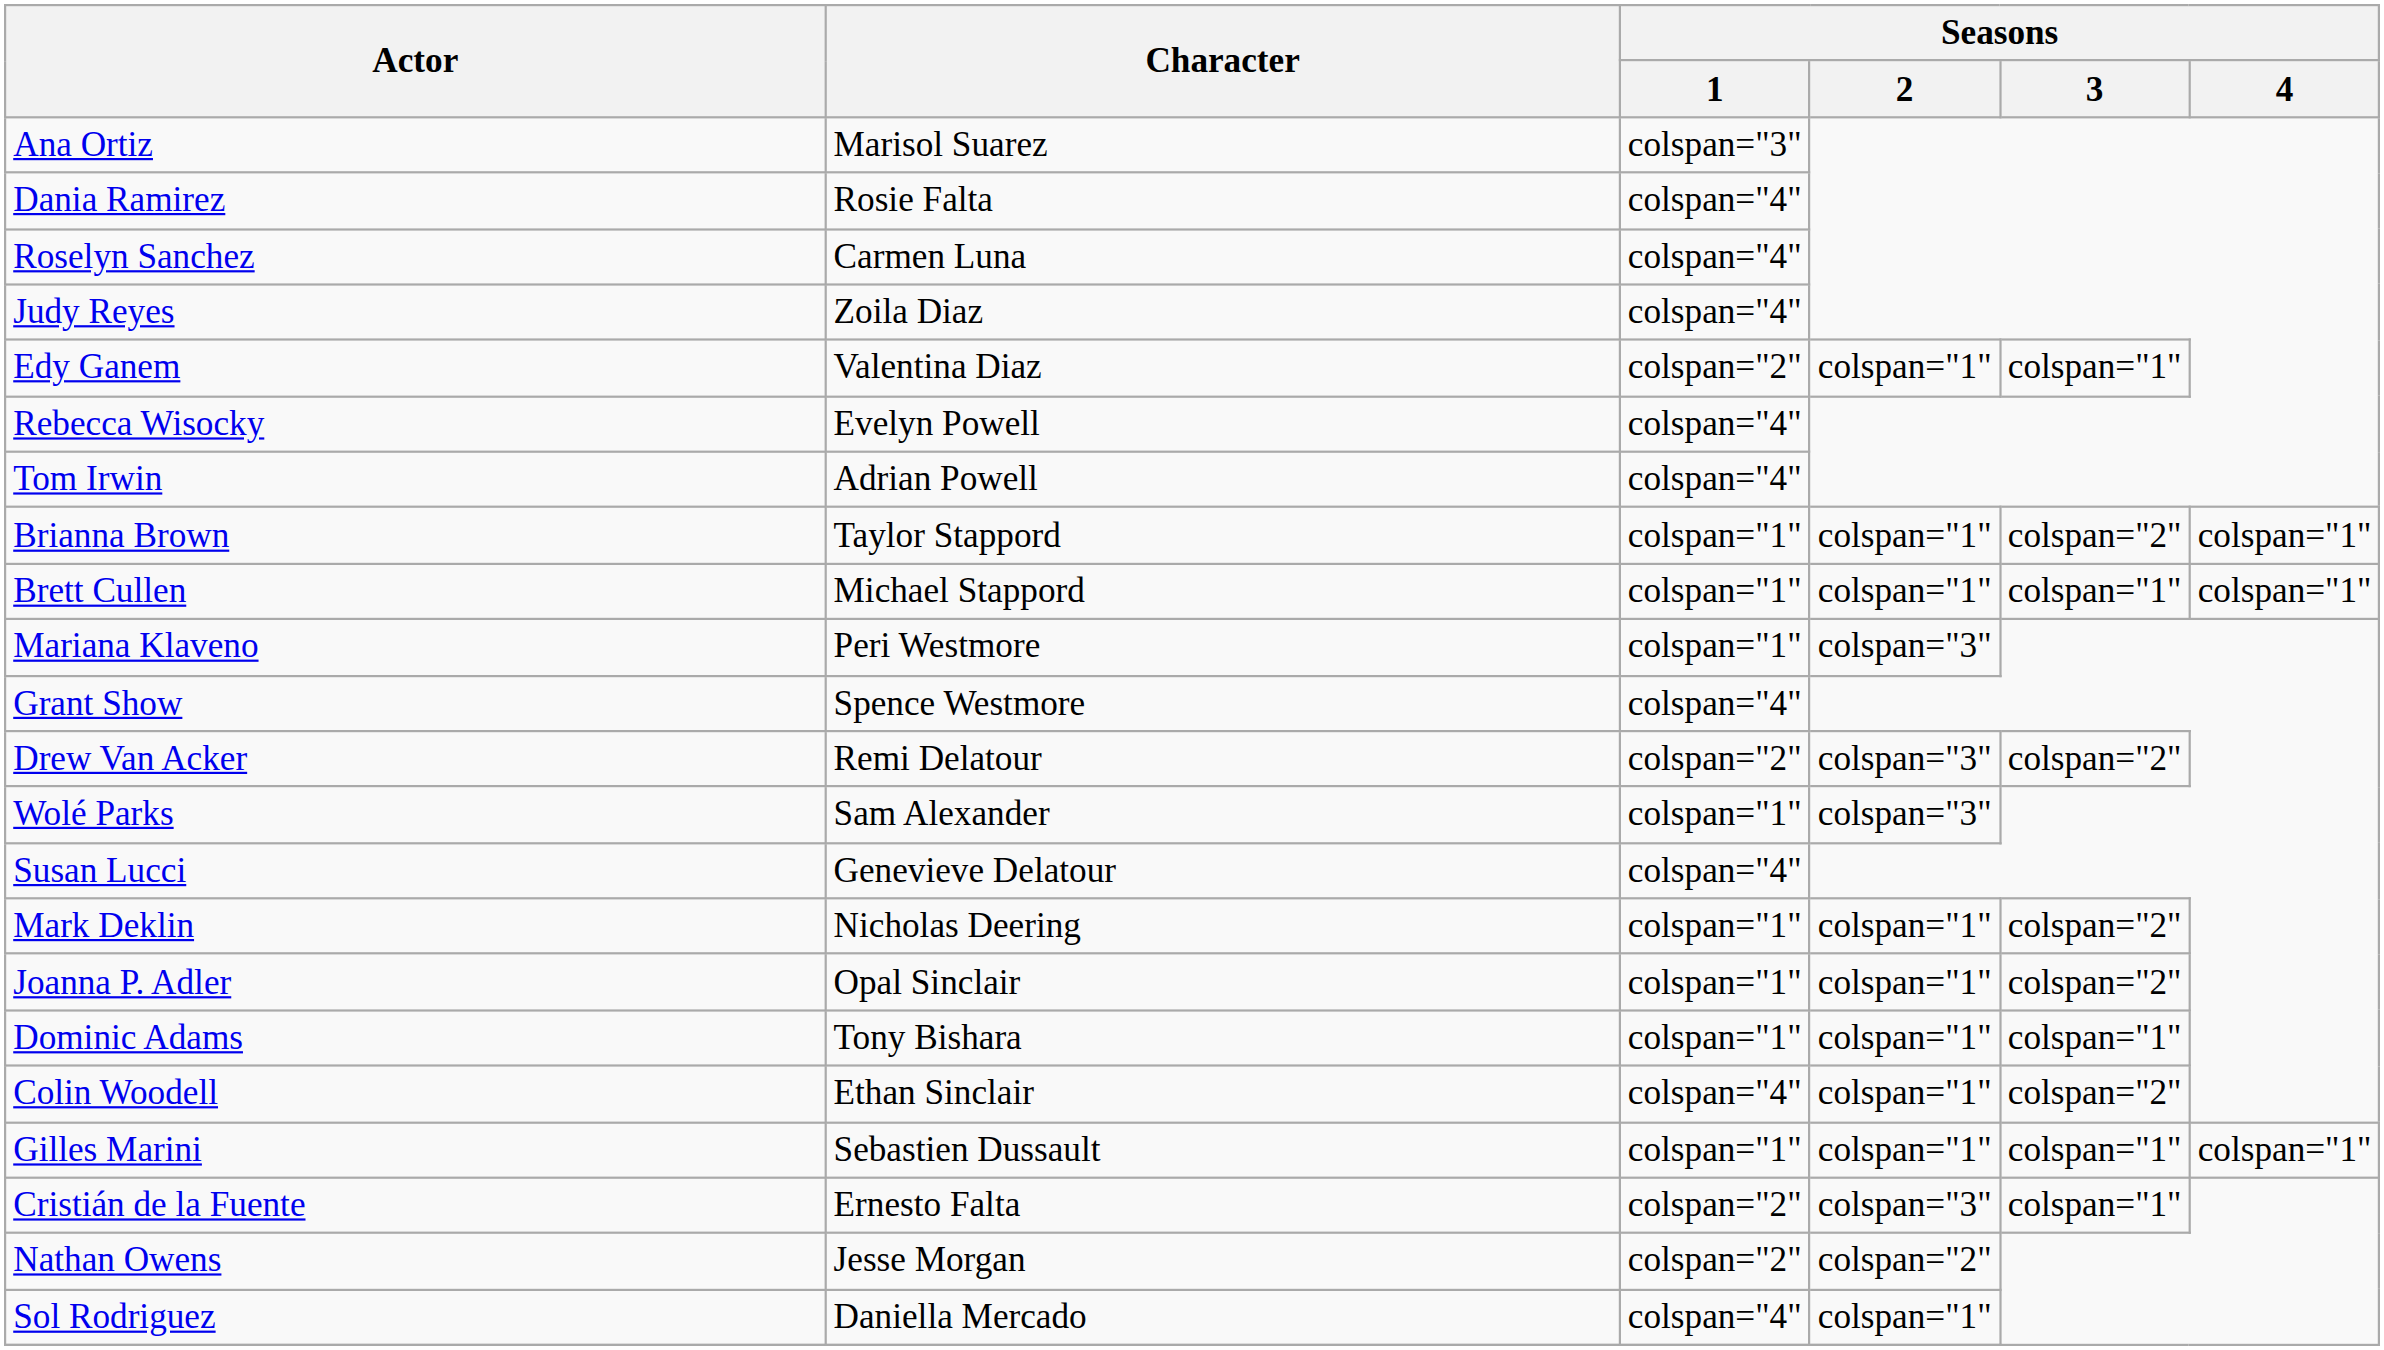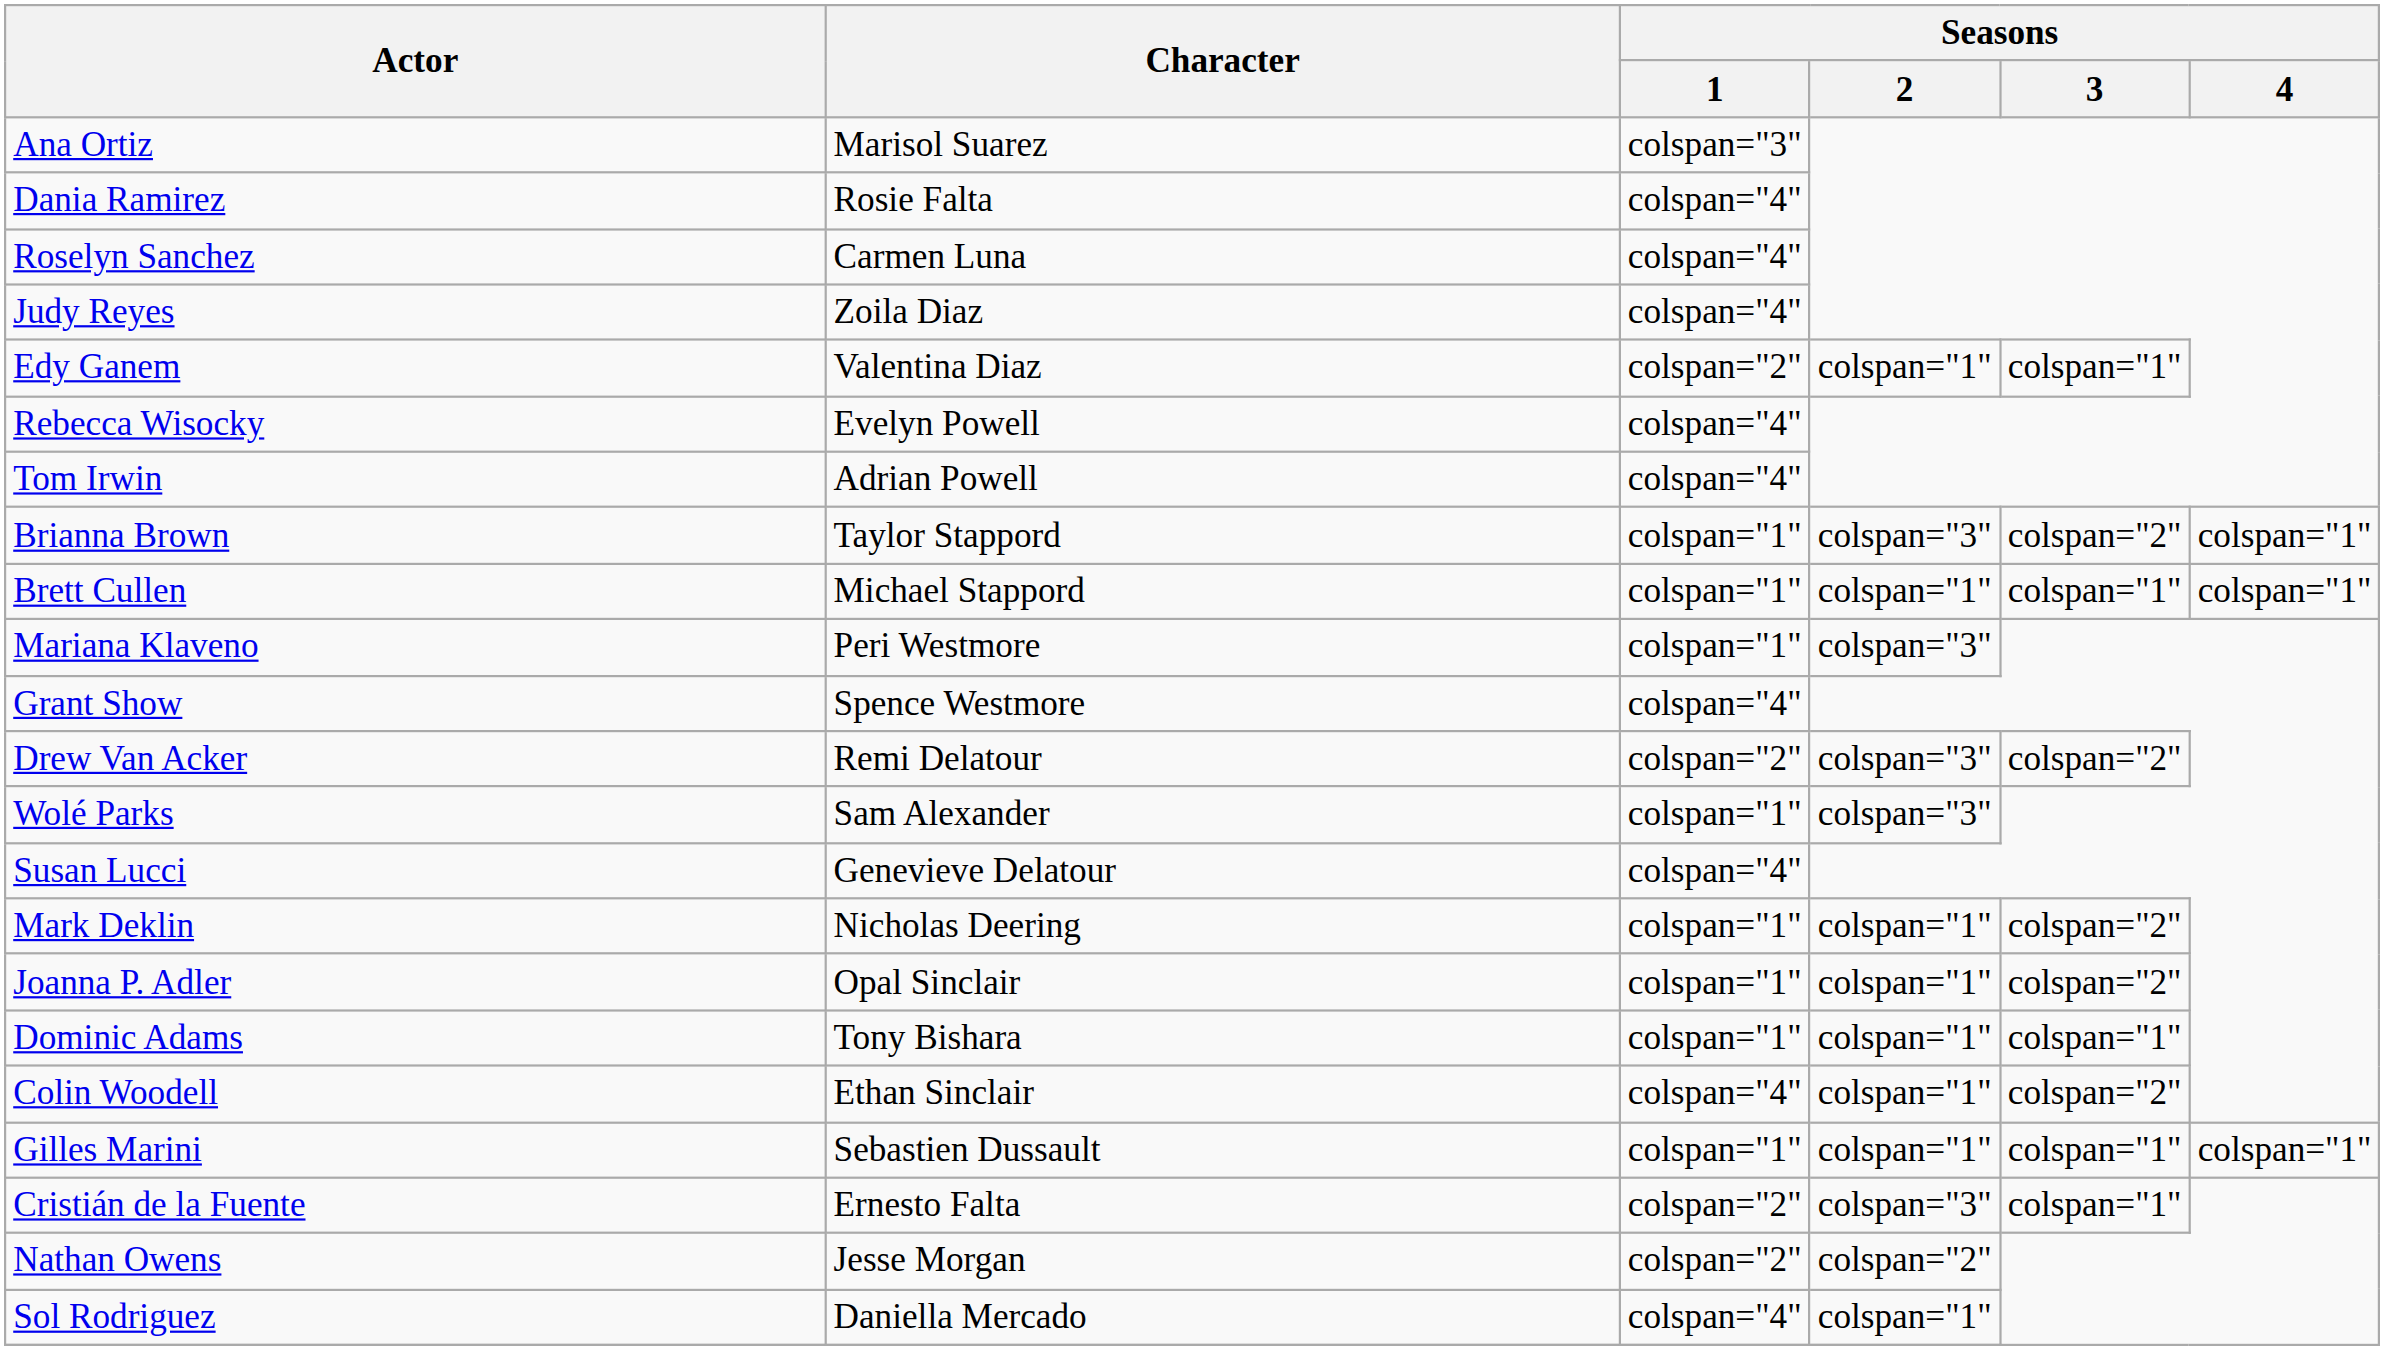(1905, 534) colspan="1" -> (1905, 534) colspan="3"
